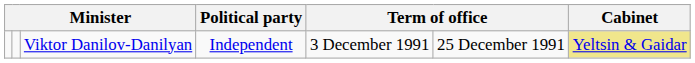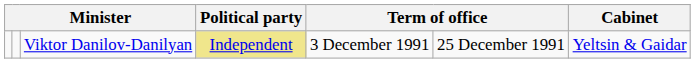(251, 44) no background -> (251, 44) khaki background
(630, 44) khaki background -> (630, 44) no background
